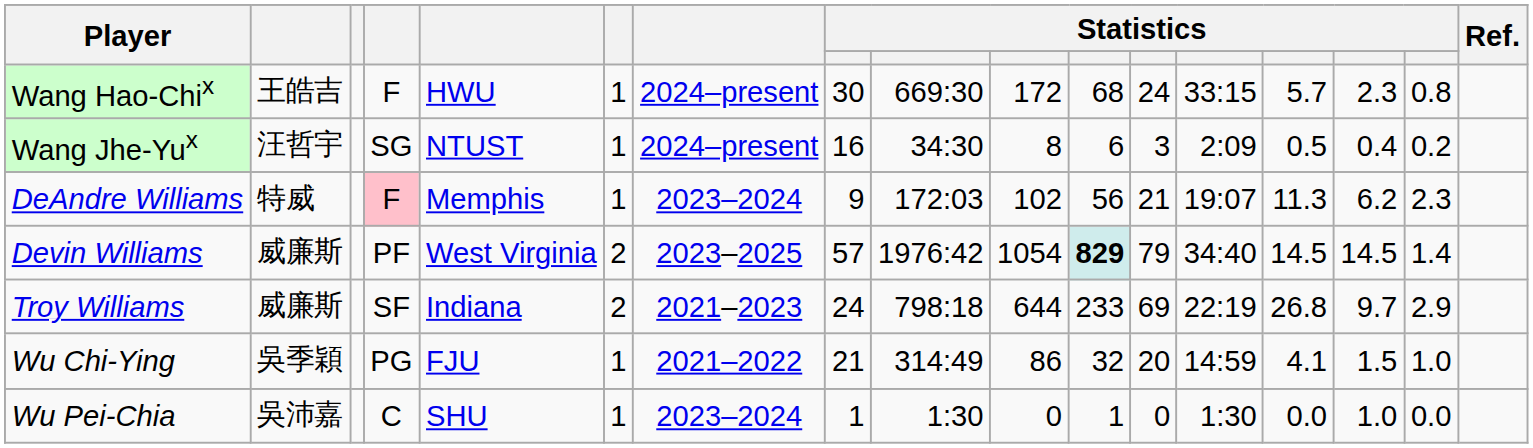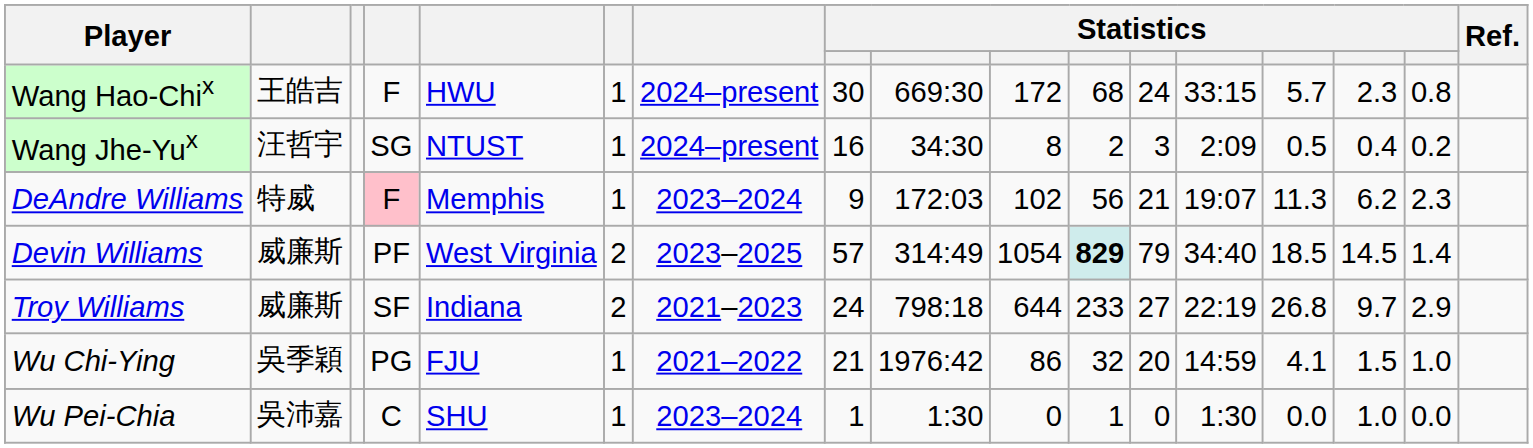(1116, 146) 6 -> (1116, 146) 2
(931, 253) 1976:42 -> (939, 253) 314:49
(1299, 253) 14.5 -> (1299, 253) 18.5
(1154, 307) 69 -> (1154, 307) 27
(939, 361) 314:49 -> (931, 361) 1976:42
